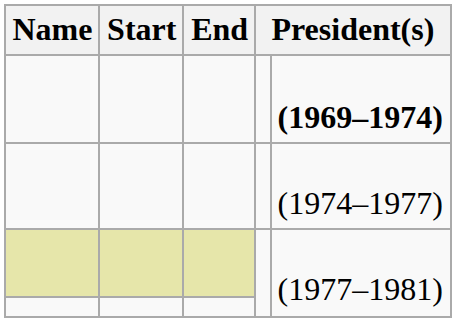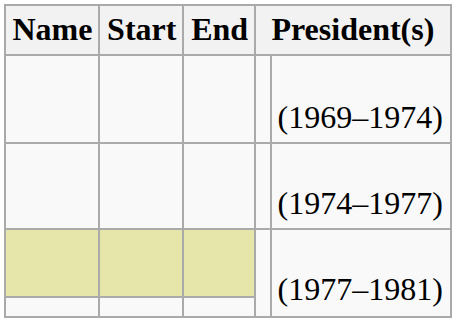(360, 116) bold -> (360, 116) normal
